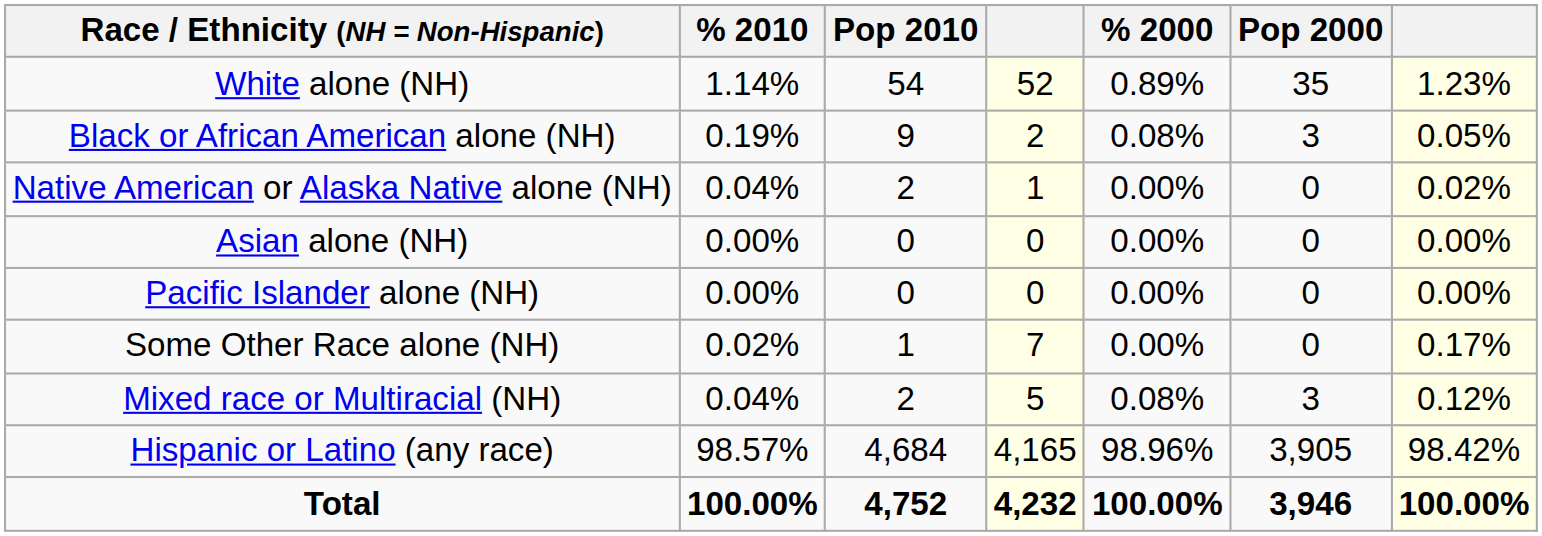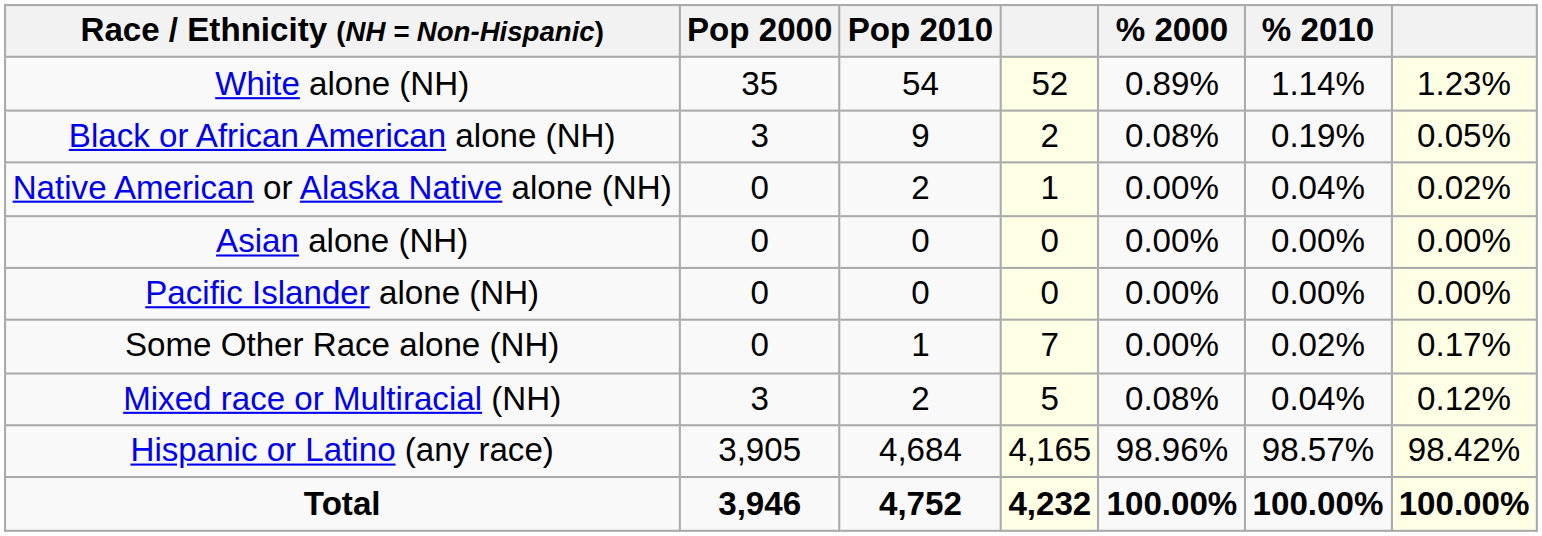columns swapped: (1311, 30) <-> (752, 30)
